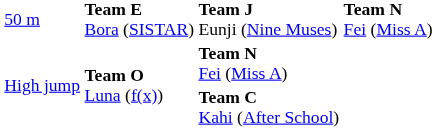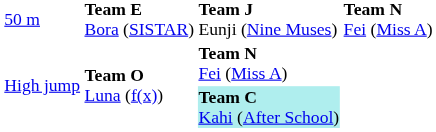(269, 107) no background -> (269, 107) paleturquoise background
